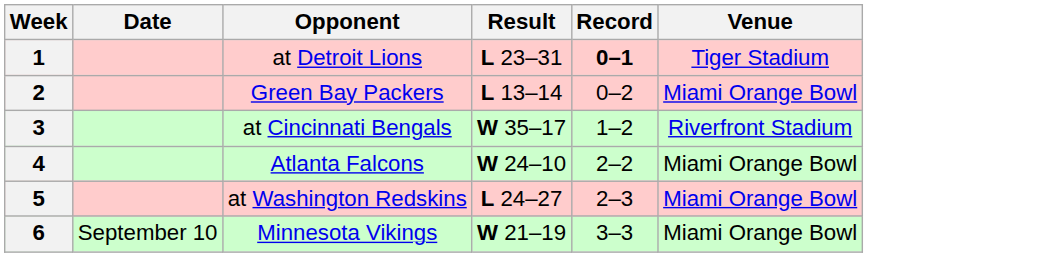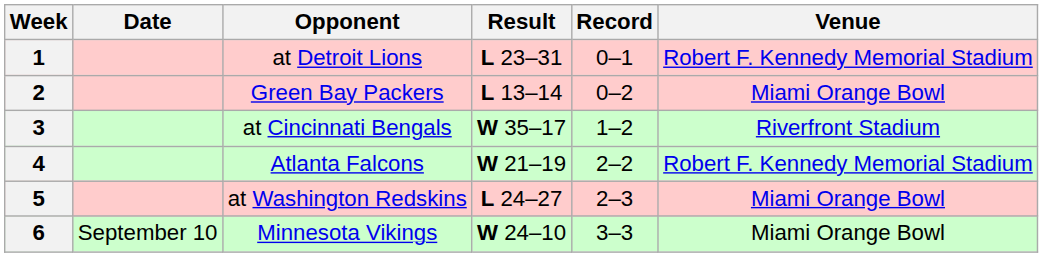(615, 57) bold -> (615, 57) normal
(760, 57) Tiger Stadium -> (848, 57) Robert F. Kennedy Memorial Stadium
(522, 163) W 24–10 -> (522, 163) W 21–19
(760, 163) Miami Orange Bowl -> (848, 163) Robert F. Kennedy Memorial Stadium
(522, 233) W 21–19 -> (522, 233) W 24–10
